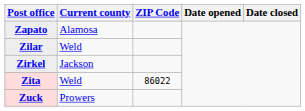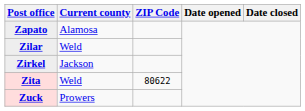(157, 81) 86022 -> (157, 81) 80622
